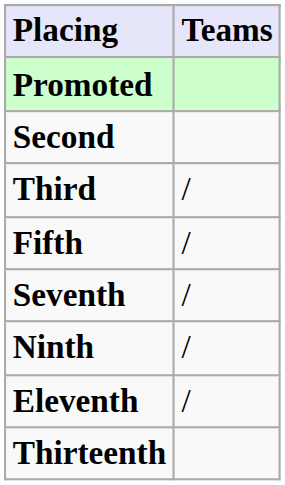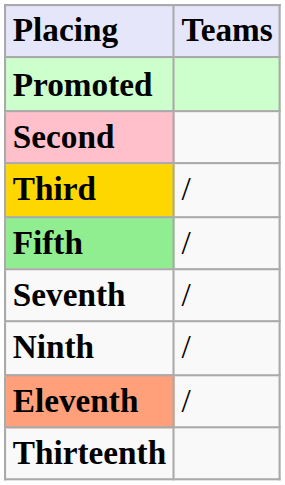(64, 136) no background -> (64, 136) pink background
(54, 189) no background -> (54, 189) gold background
(48, 242) no background -> (48, 242) lightgreen background
(76, 400) no background -> (76, 400) lightsalmon background
